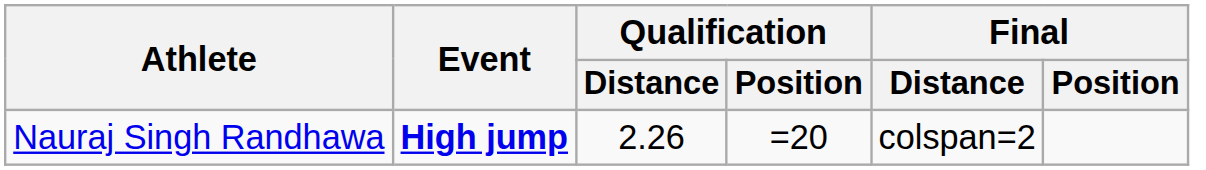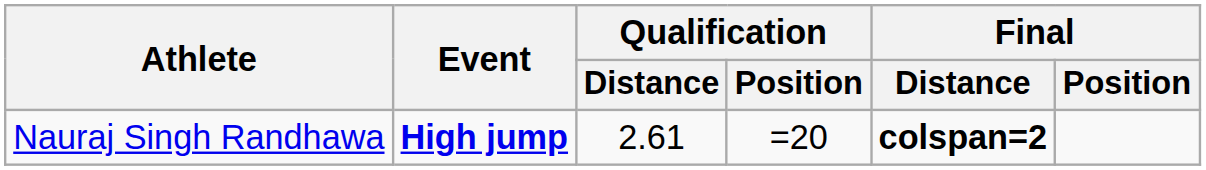(651, 138) 2.26 -> (651, 138) 2.61
(957, 138) normal -> (963, 138) bold
